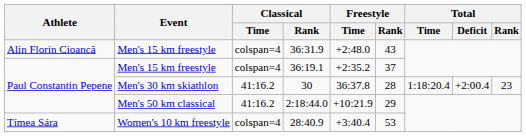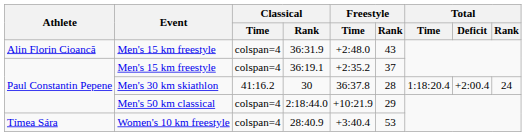(507, 86) 23 -> (507, 86) 24
(258, 104) 41:16.2 -> (258, 104) colspan=4
